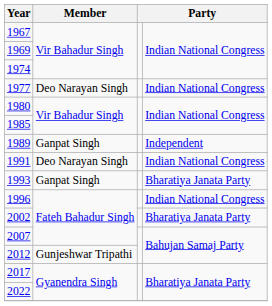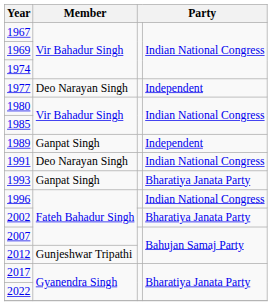(205, 87) Indian National Congress -> (174, 87) Independent
